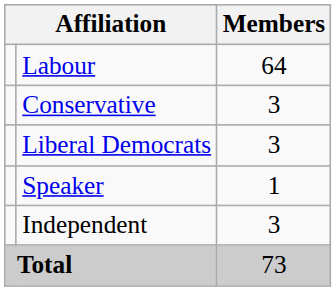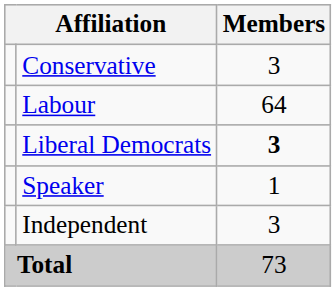rows swapped: (59, 64) <-> (89, 104)
(274, 144) normal -> (274, 144) bold
